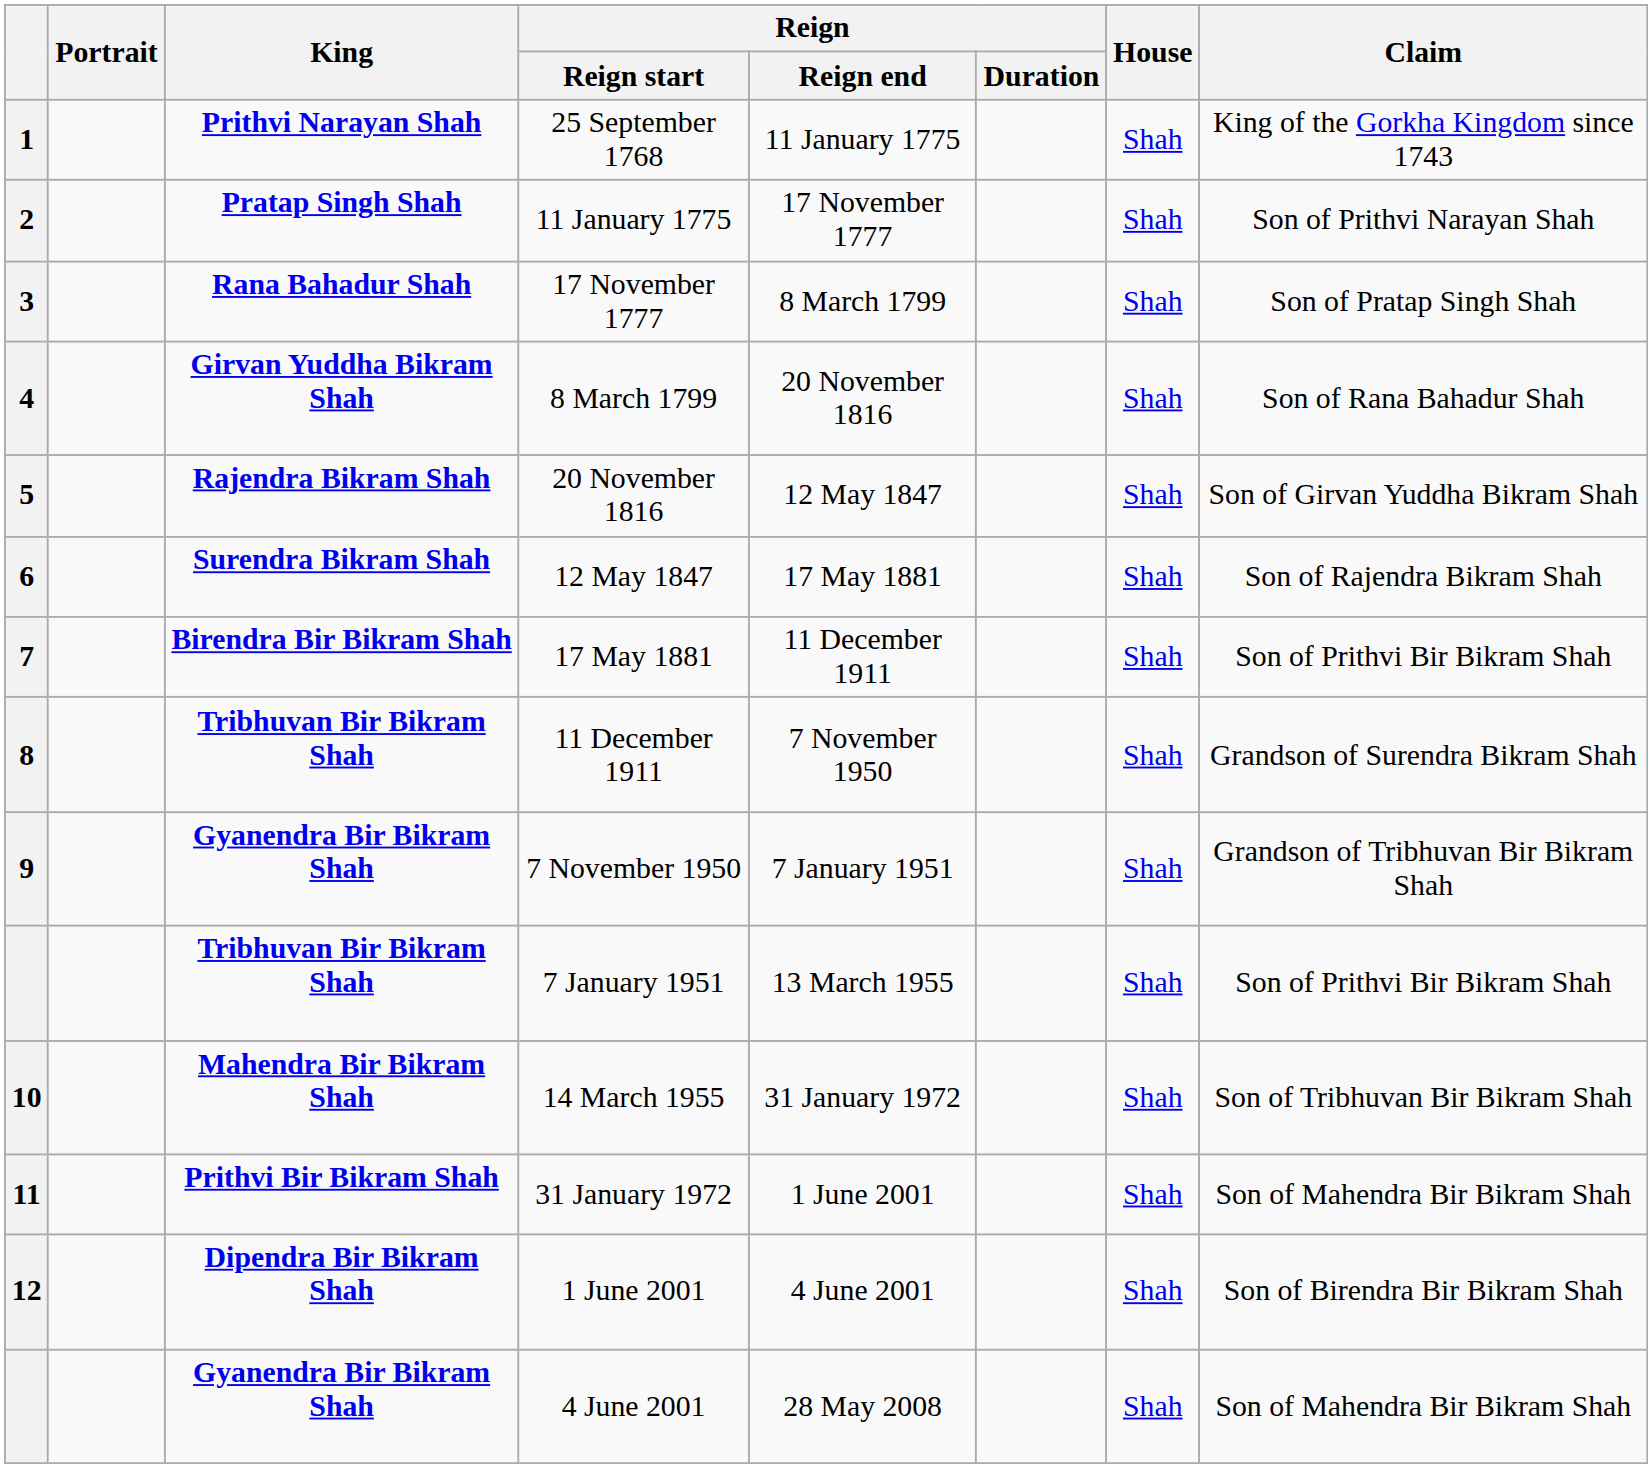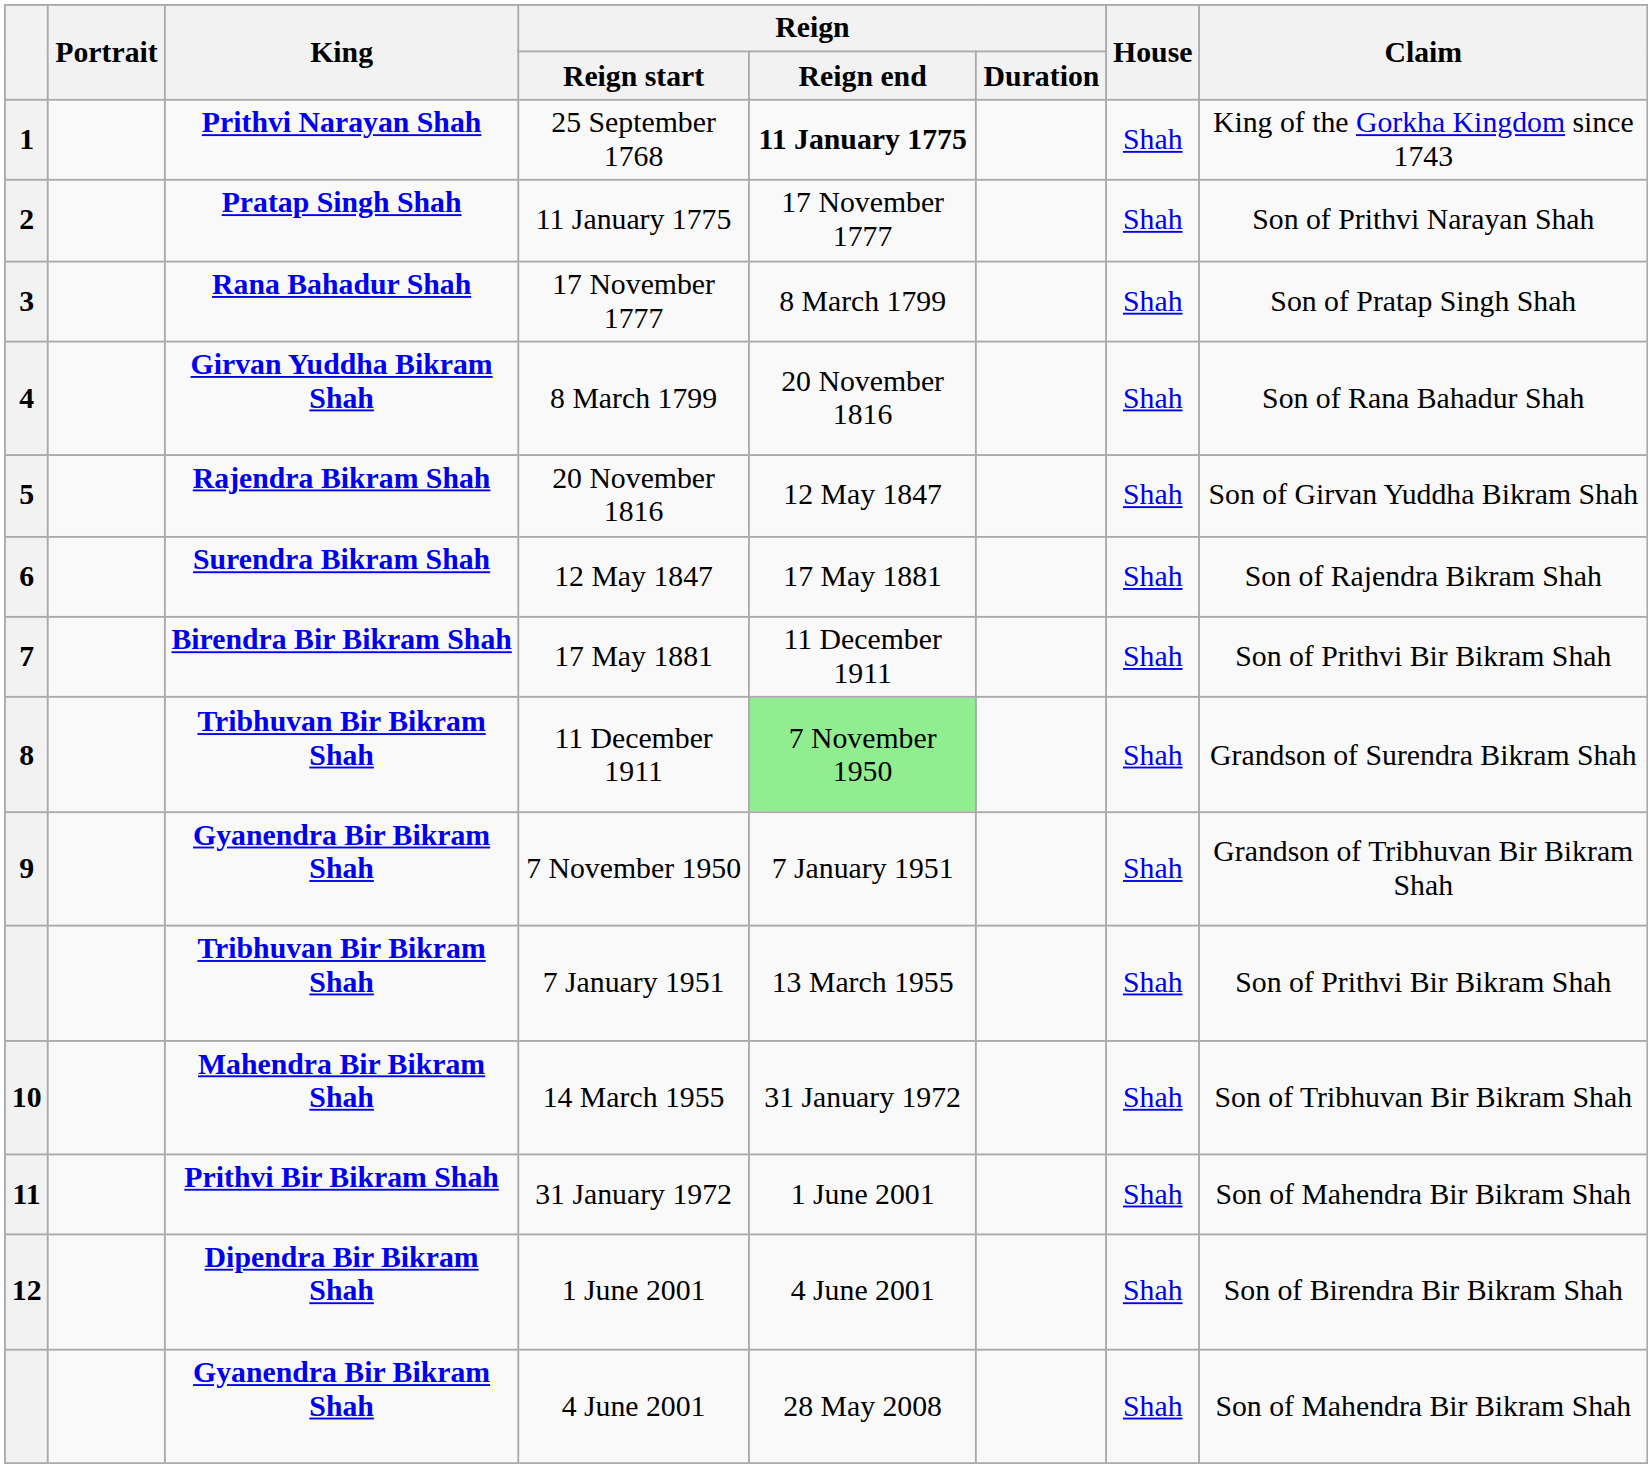(863, 139) normal -> (863, 139) bold
(863, 754) no background -> (863, 754) lightgreen background
